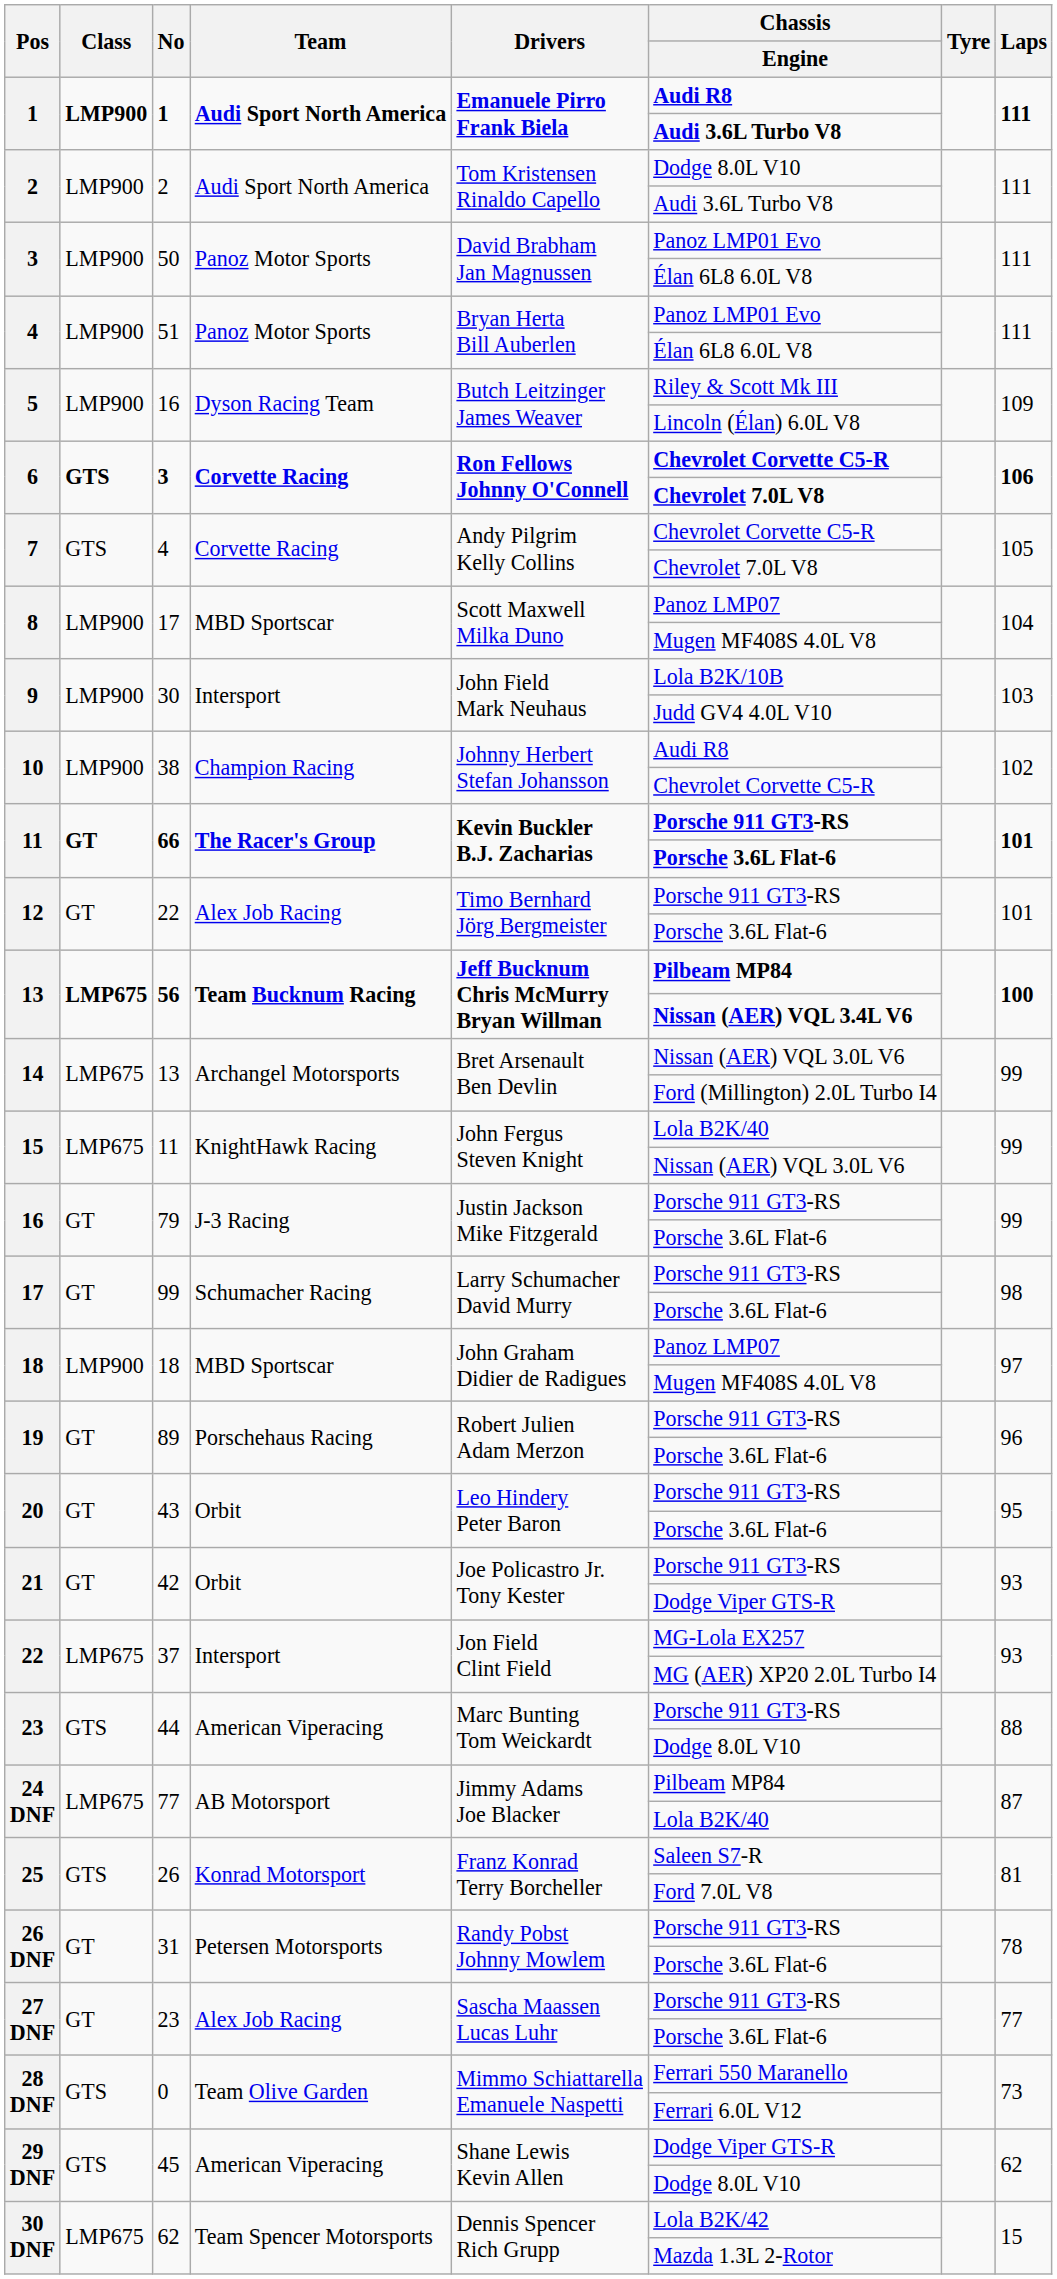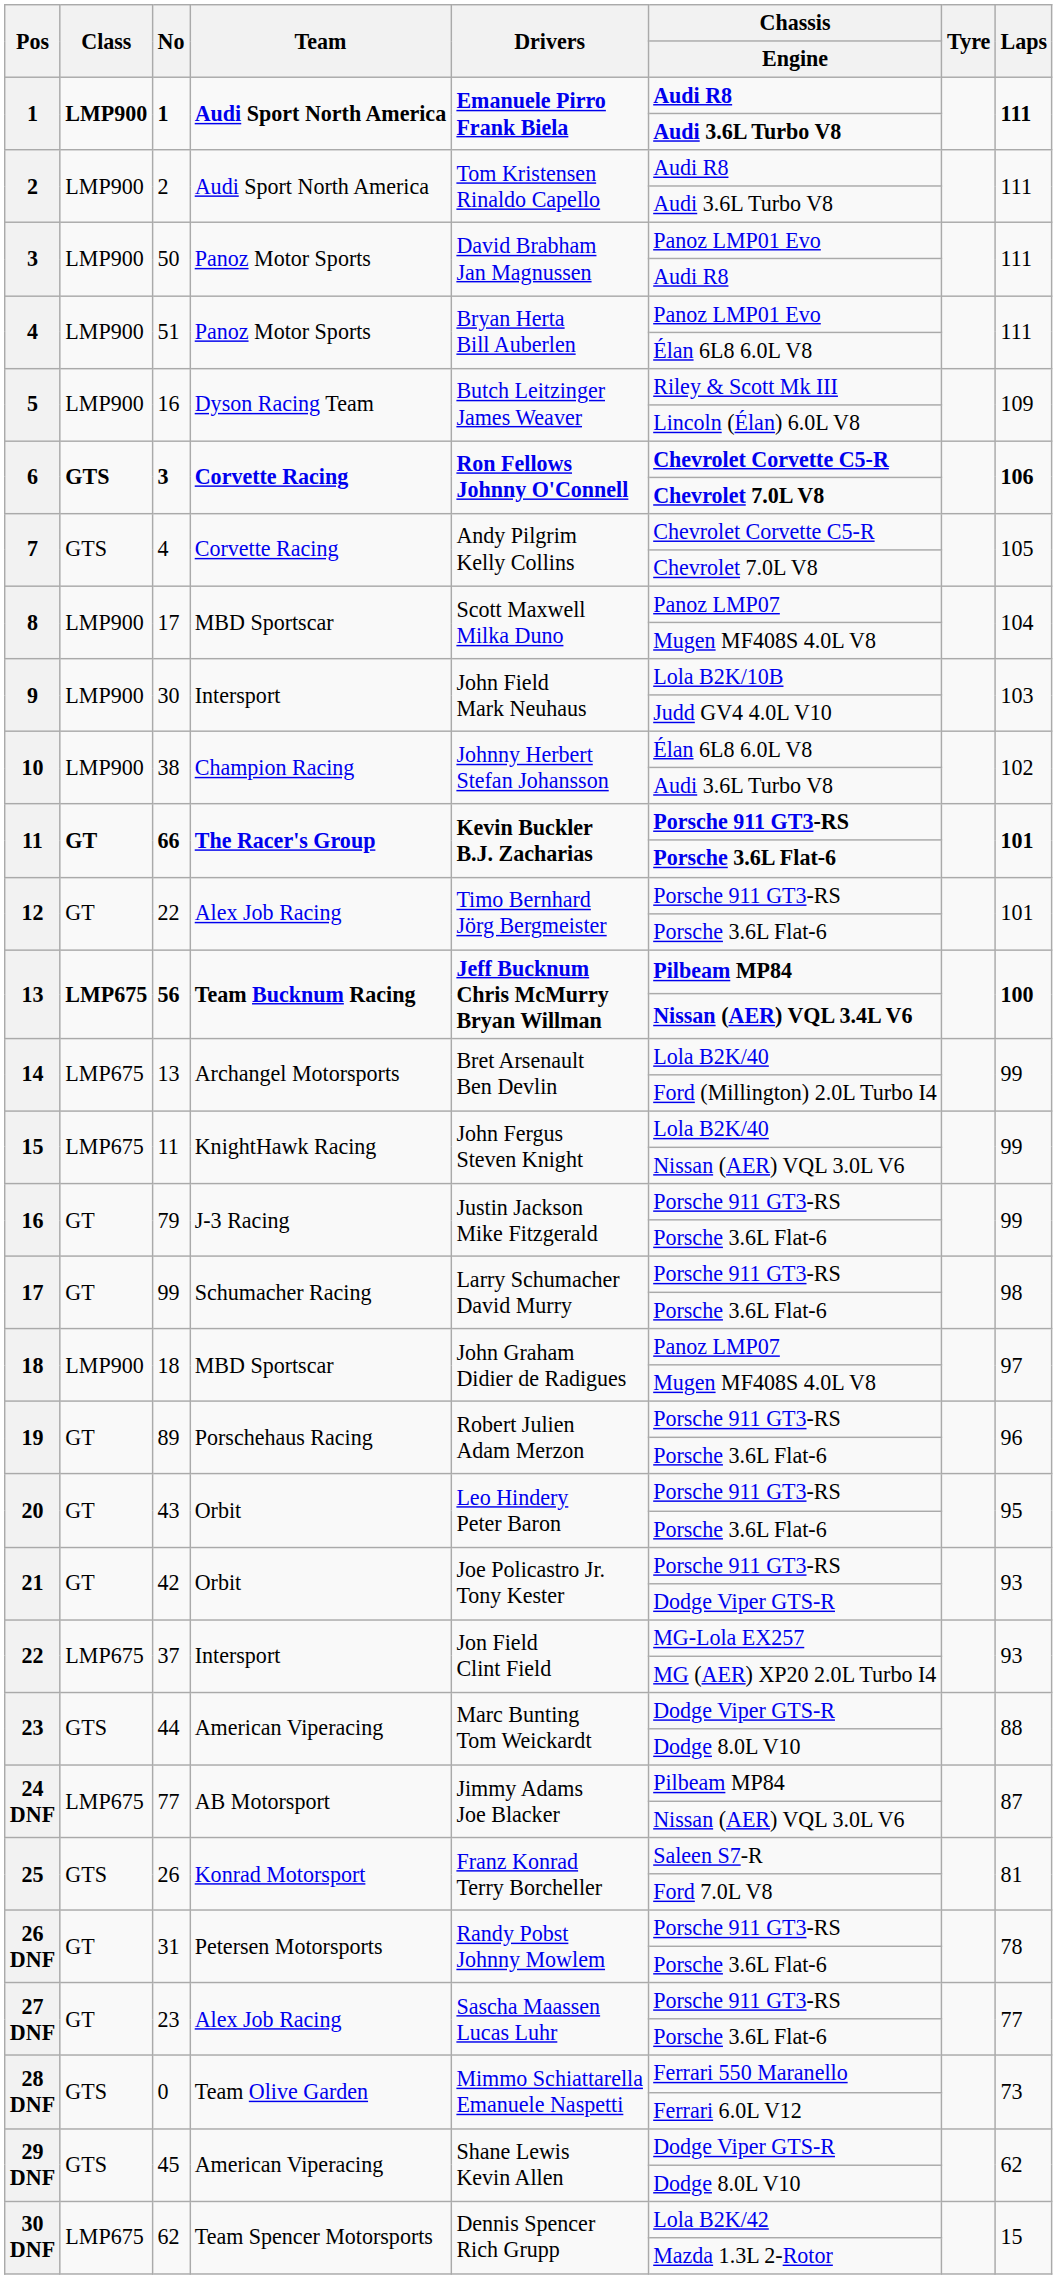(727, 168) Dodge 8.0L V10 -> (691, 168) Audi R8
(733, 277) Élan 6L8 6.0L V8 -> (691, 277) Audi R8
(691, 749) Audi R8 -> (733, 749) Élan 6L8 6.0L V8
(764, 786) Chevrolet Corvette C5-R -> (743, 786) Audi 3.6L Turbo V8
(779, 1056) Nissan (AER) VQL 3.0L V6 -> (711, 1056) Lola B2K/40
(747, 1710) Porsche 911 GT3-RS -> (744, 1710) Dodge Viper GTS-R
(711, 1819) Lola B2K/40 -> (779, 1819) Nissan (AER) VQL 3.0L V6
